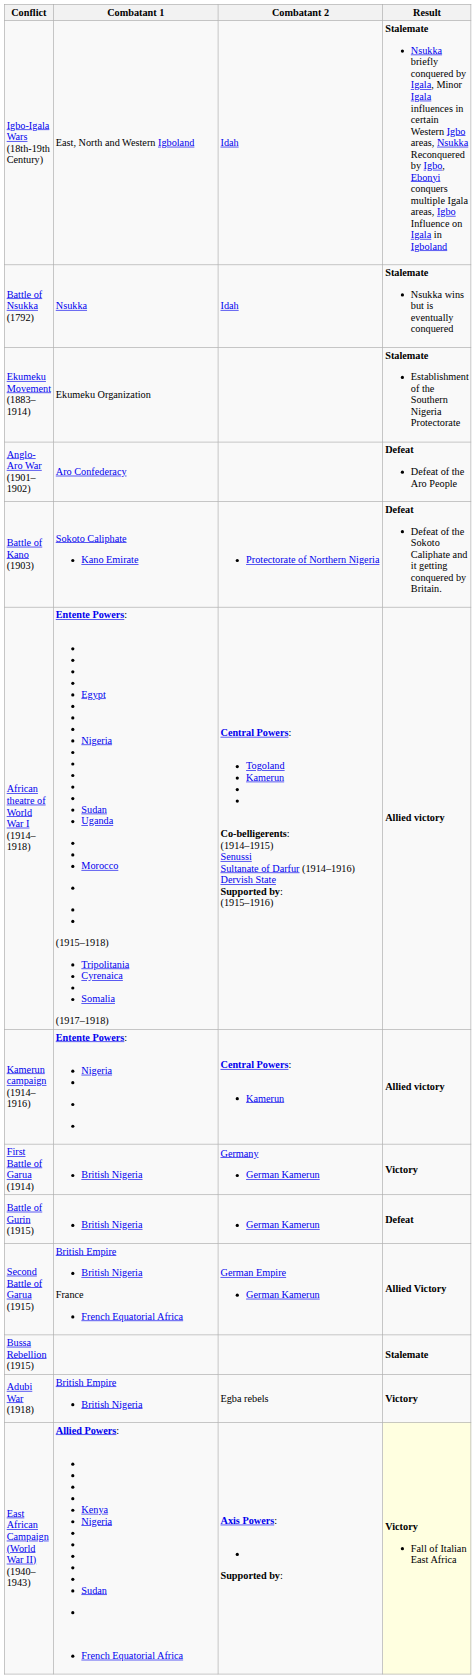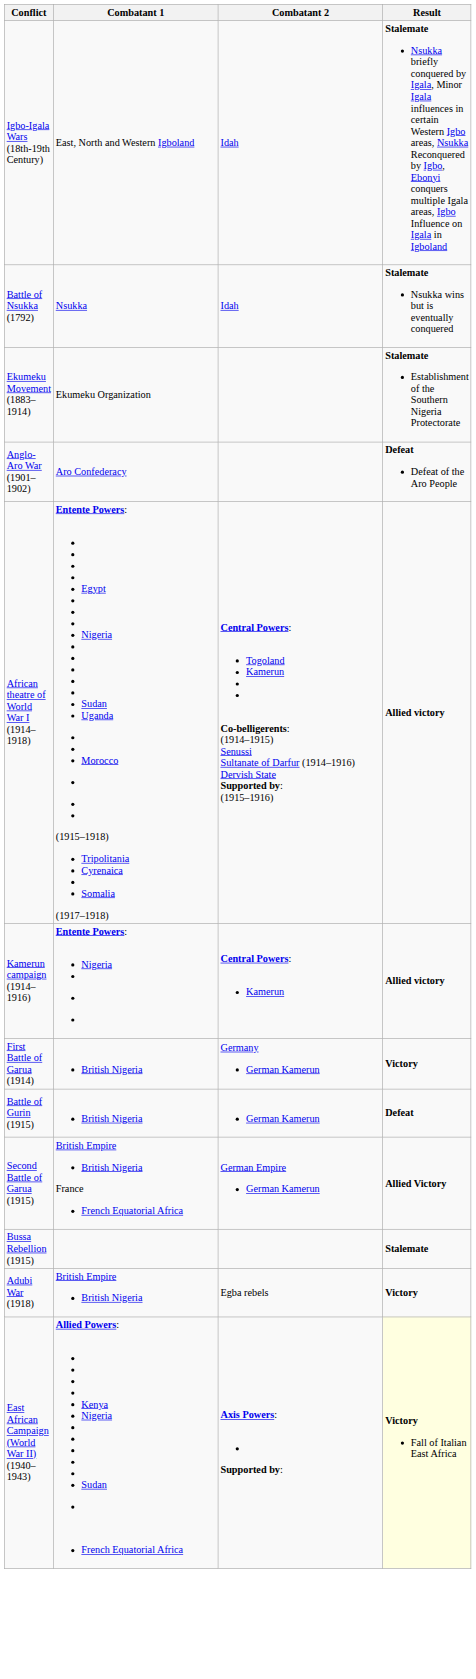- row: (24, 554)
